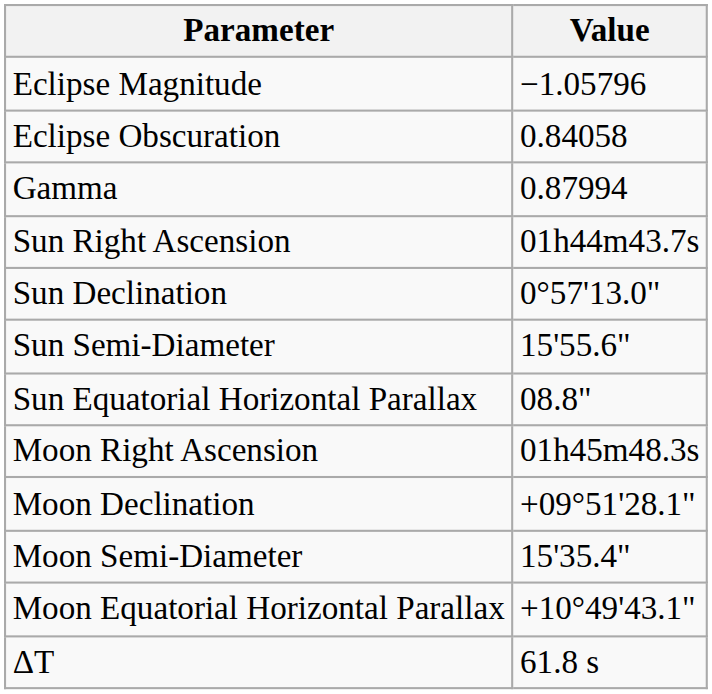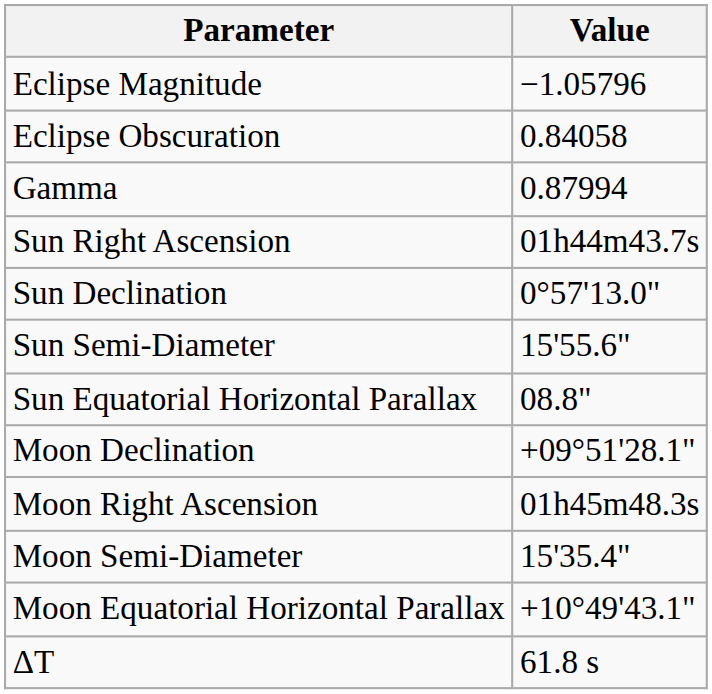rows swapped: (165, 450) <-> (134, 503)
